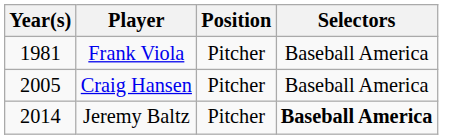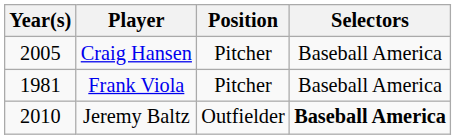rows swapped: (136, 52) <-> (136, 85)
(40, 117) 2014 -> (40, 117) 2010
(236, 117) Pitcher -> (243, 117) Outfielder
